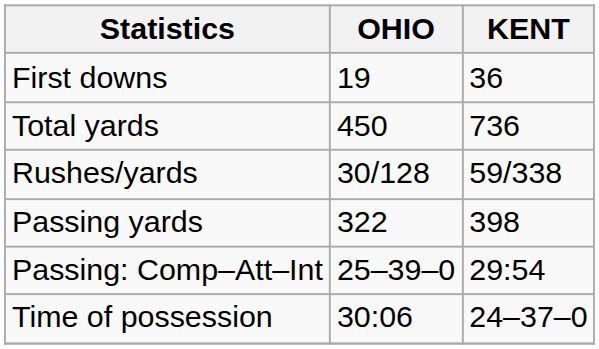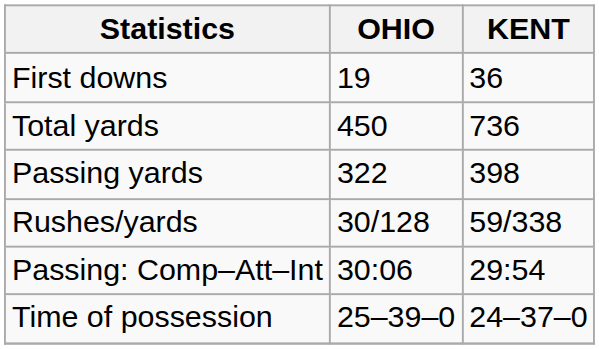rows swapped: (105, 173) <-> (107, 221)
(396, 270) 25–39–0 -> (375, 270) 30:06
(375, 318) 30:06 -> (396, 318) 25–39–0
